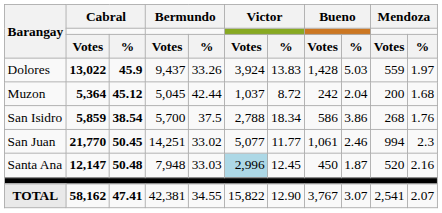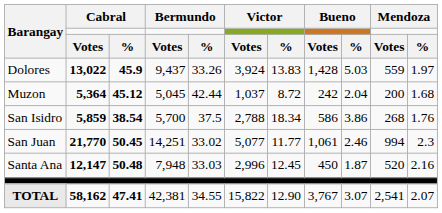(250, 165) lightblue background -> (250, 165) no background
